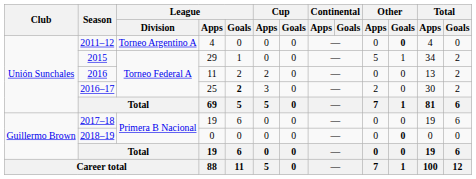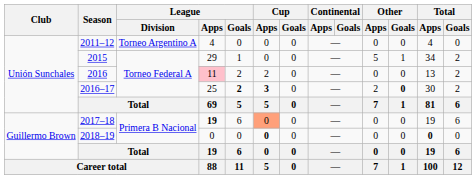(403, 43) bold -> (403, 43) normal
(212, 74) no background -> (212, 74) pink background
(267, 89) normal -> (267, 89) bold
(403, 89) normal -> (403, 89) bold
(212, 120) normal -> (212, 120) bold
(267, 120) no background -> (267, 120) lightsalmon background
(267, 136) normal -> (267, 136) bold
(403, 136) bold -> (403, 136) normal
(430, 136) normal -> (430, 136) bold
